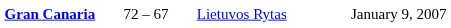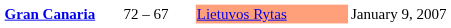(242, 14) no background -> (242, 14) lightsalmon background
